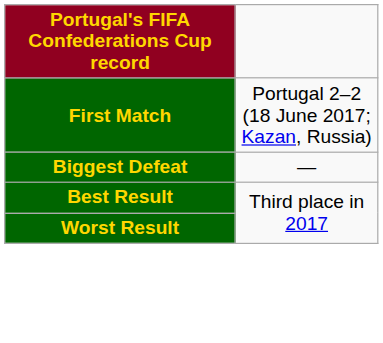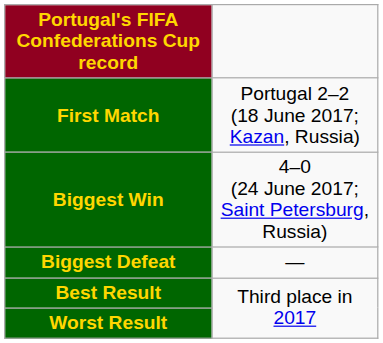+ row: (108, 199)
